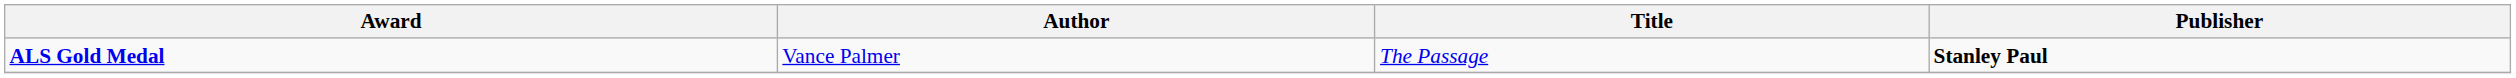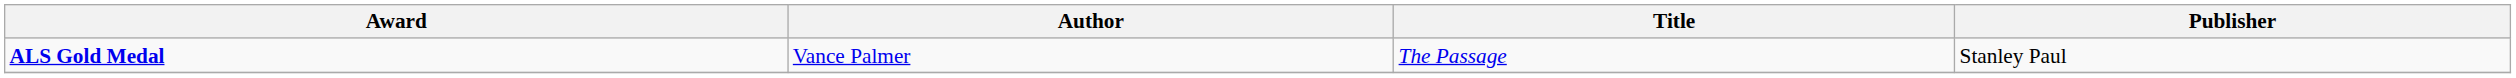(1991, 55) bold -> (2013, 55) normal
